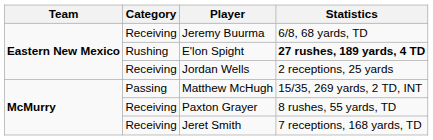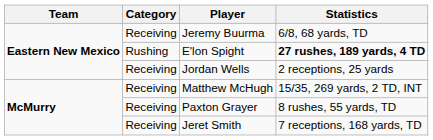(146, 88) Passing -> (151, 88) Receiving
